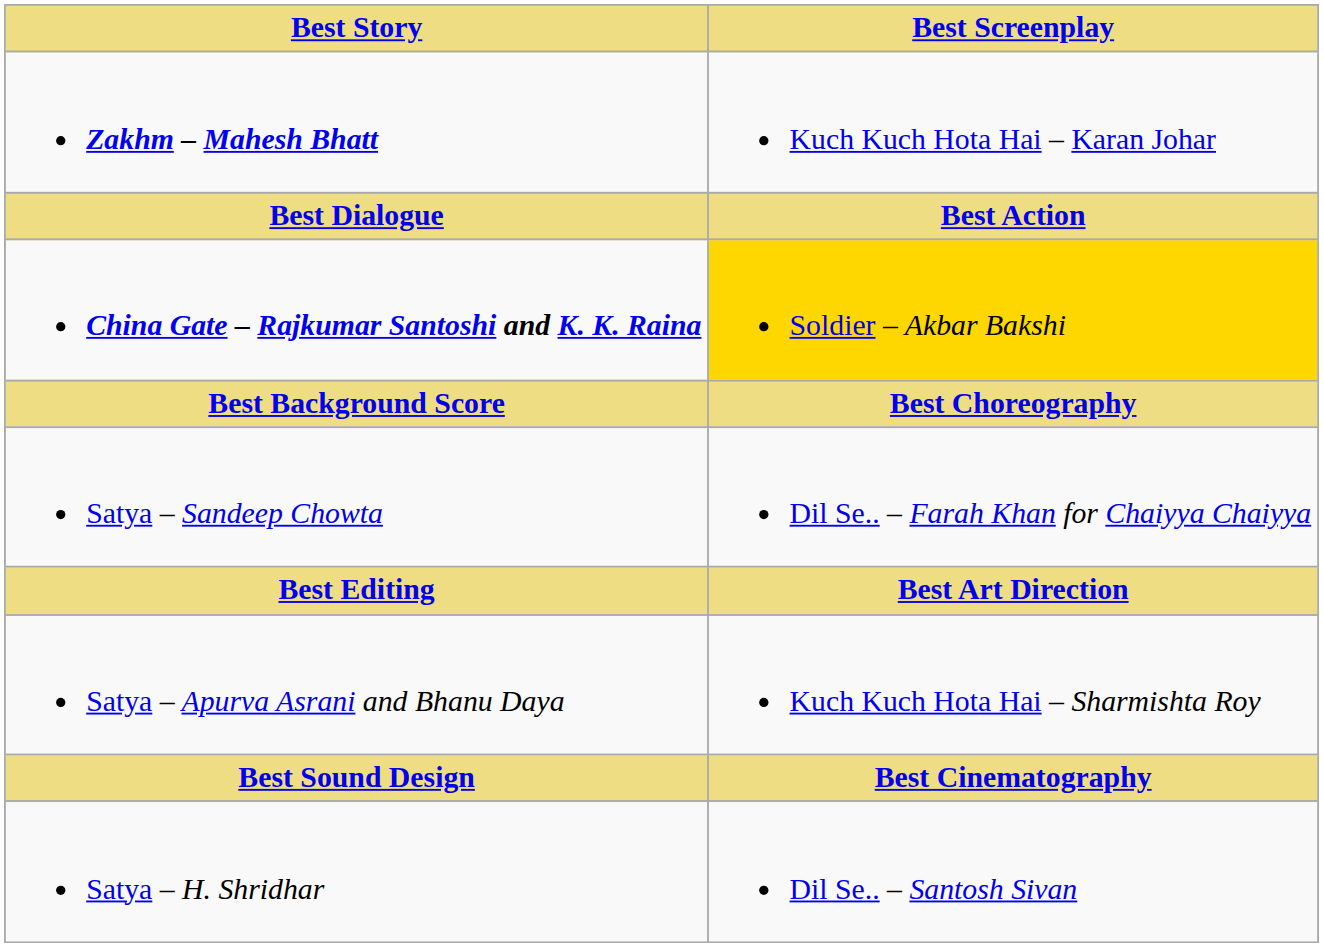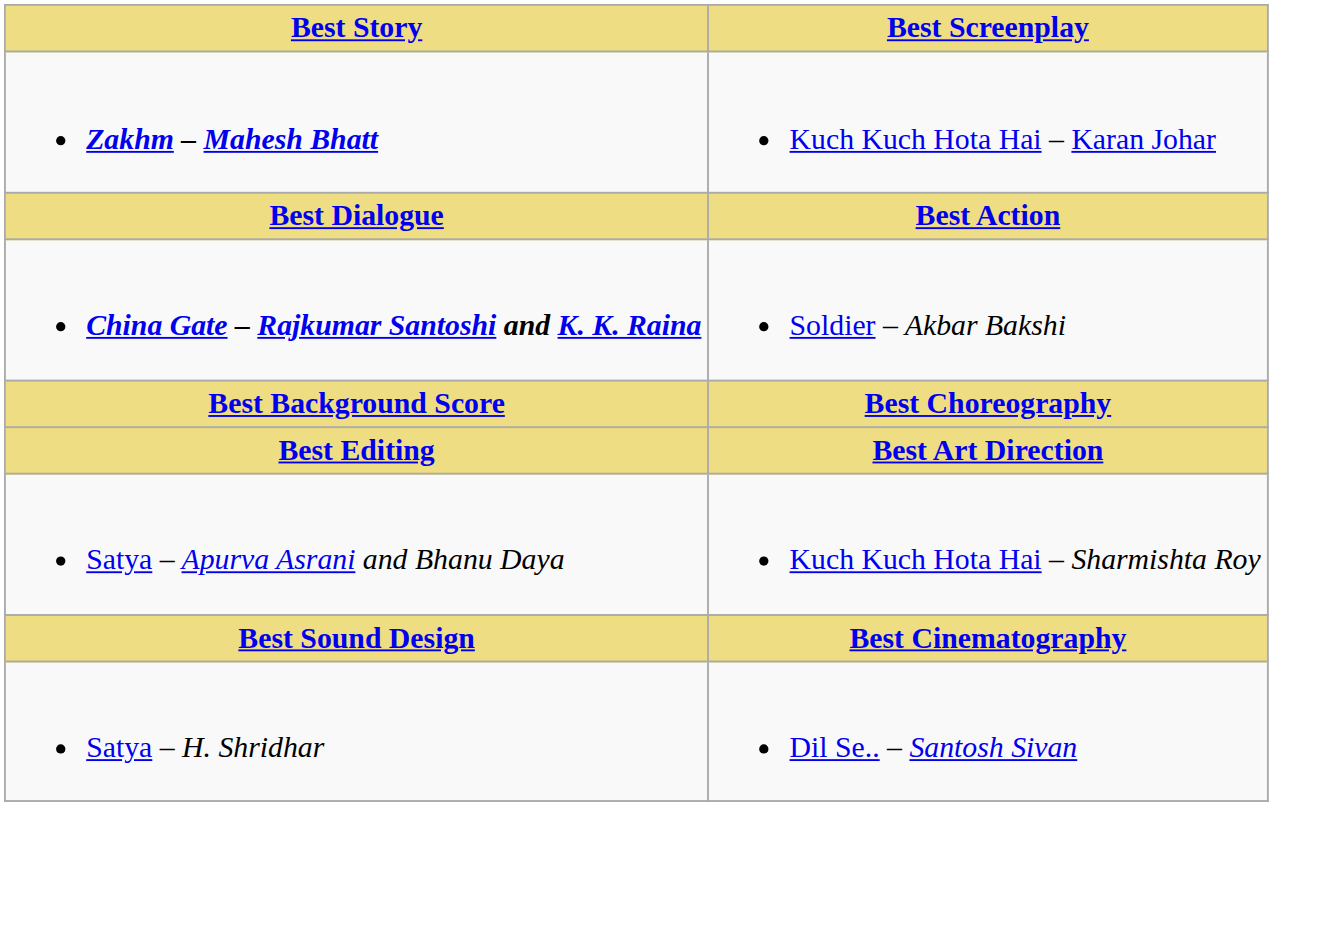(1013, 326) gold background -> (988, 326) no background
- row: (357, 514)
